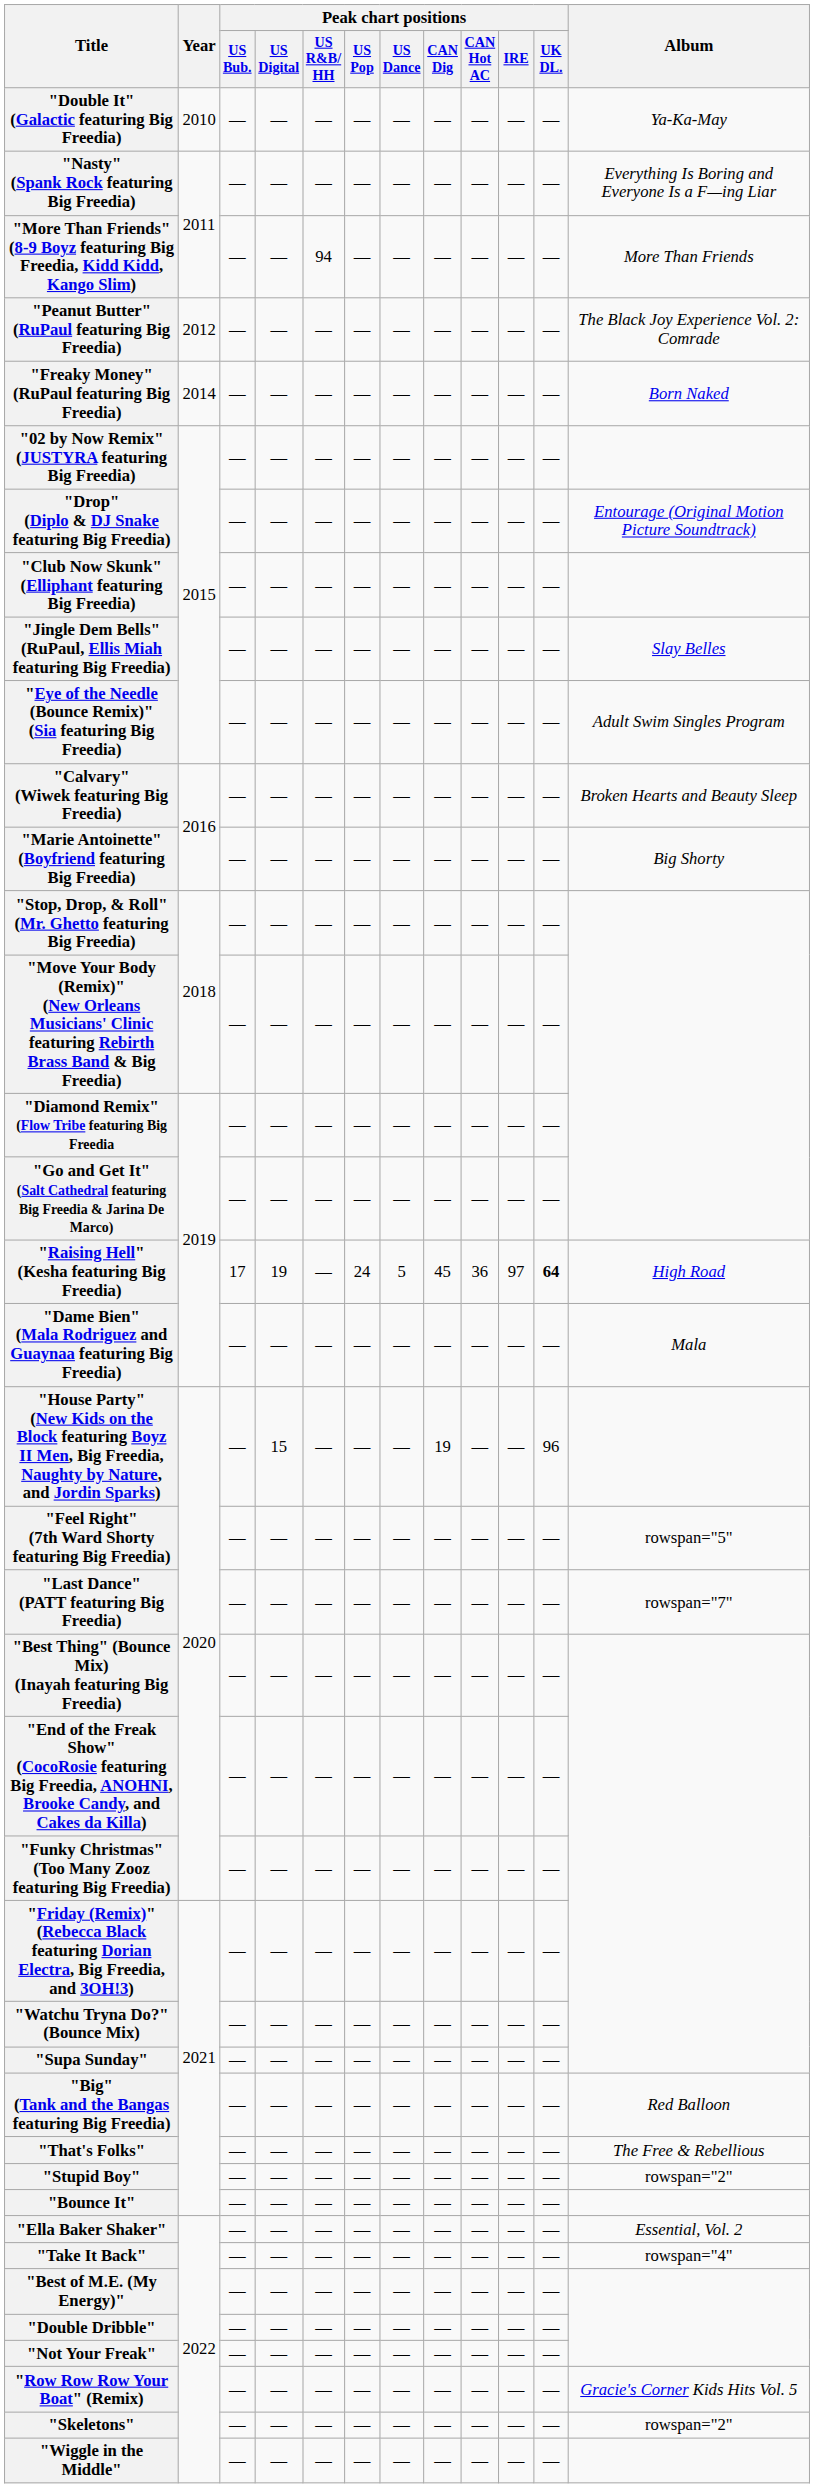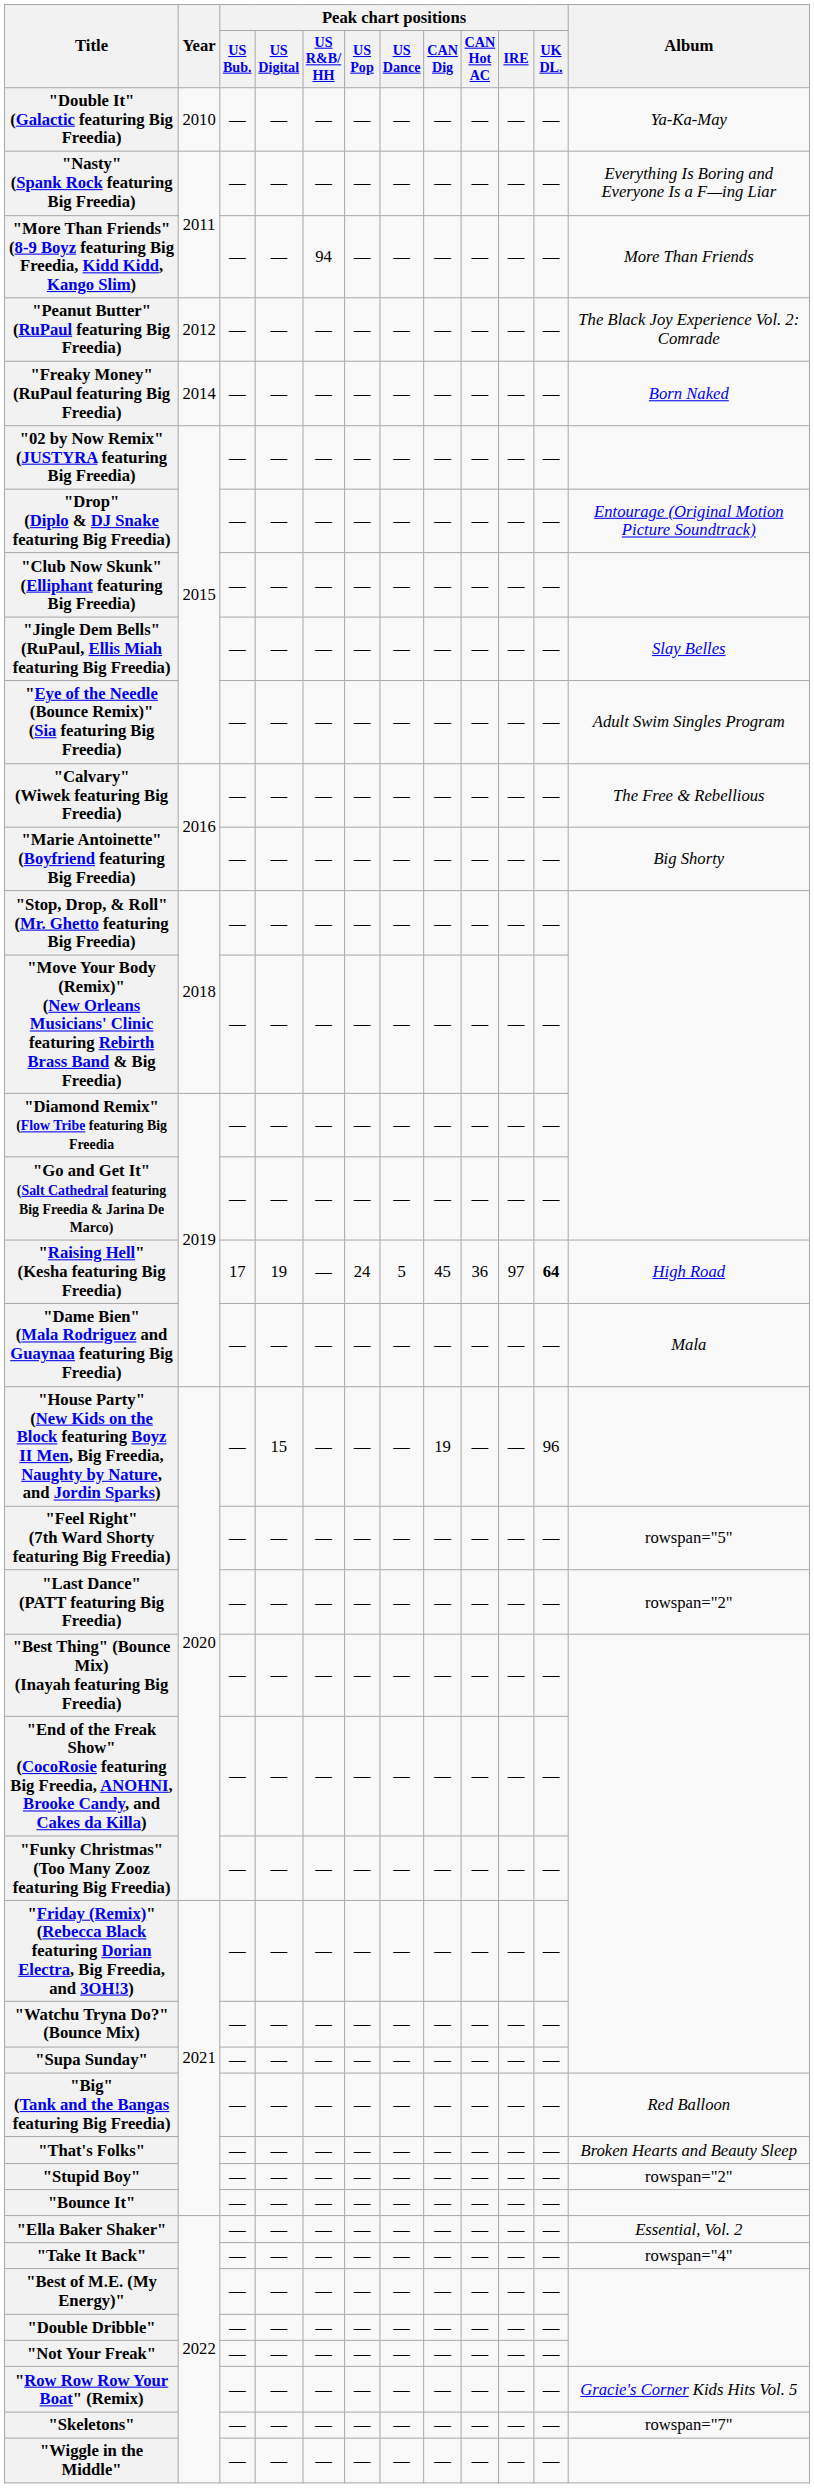(689, 795) Broken Hearts and Beauty Sleep -> (689, 795) The Free & Rebellious
(689, 1601) rowspan="7" -> (689, 1601) rowspan="2"
(689, 2150) The Free & Rebellious -> (689, 2150) Broken Hearts and Beauty Sleep
(689, 2424) rowspan="2" -> (689, 2424) rowspan="7"
